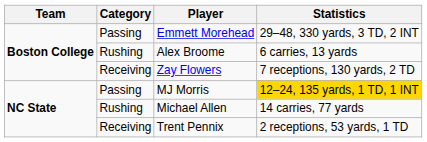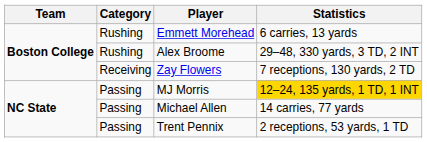(120, 33) Passing -> (121, 33) Rushing
(339, 33) 29–48, 330 yards, 3 TD, 2 INT -> (308, 33) 6 carries, 13 yards
(308, 52) 6 carries, 13 yards -> (339, 52) 29–48, 330 yards, 3 TD, 2 INT
(121, 108) Rushing -> (120, 108) Passing
(125, 127) Receiving -> (120, 127) Passing
